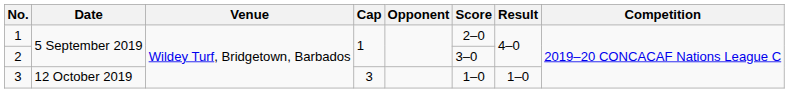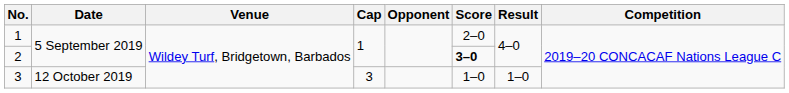(466, 56) normal -> (466, 56) bold
